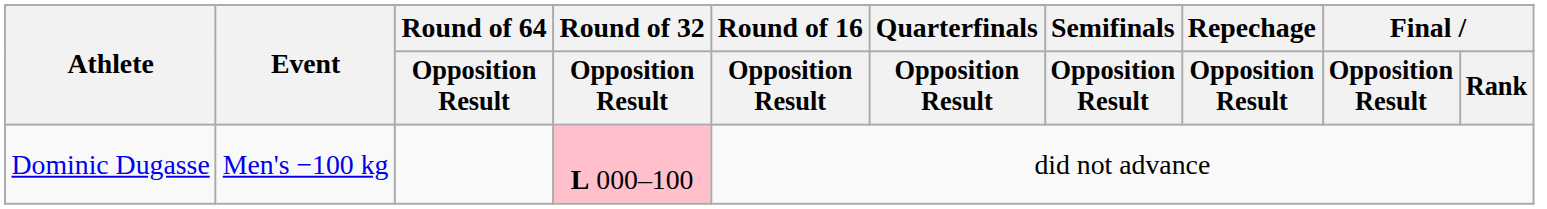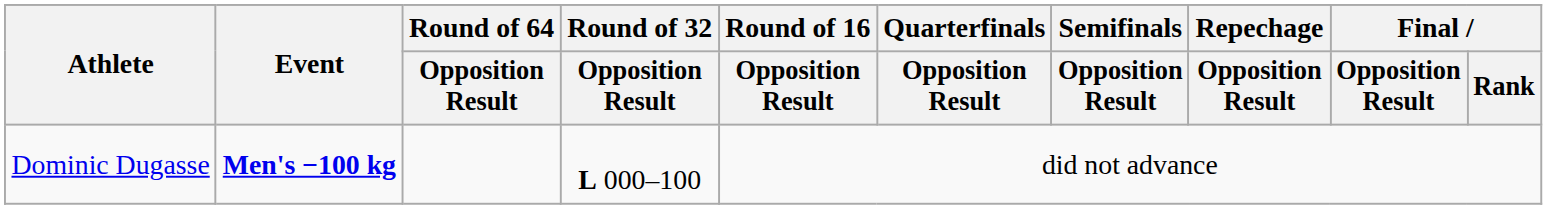(306, 164) normal -> (309, 164) bold
(632, 180) pink background -> (640, 180) no background
